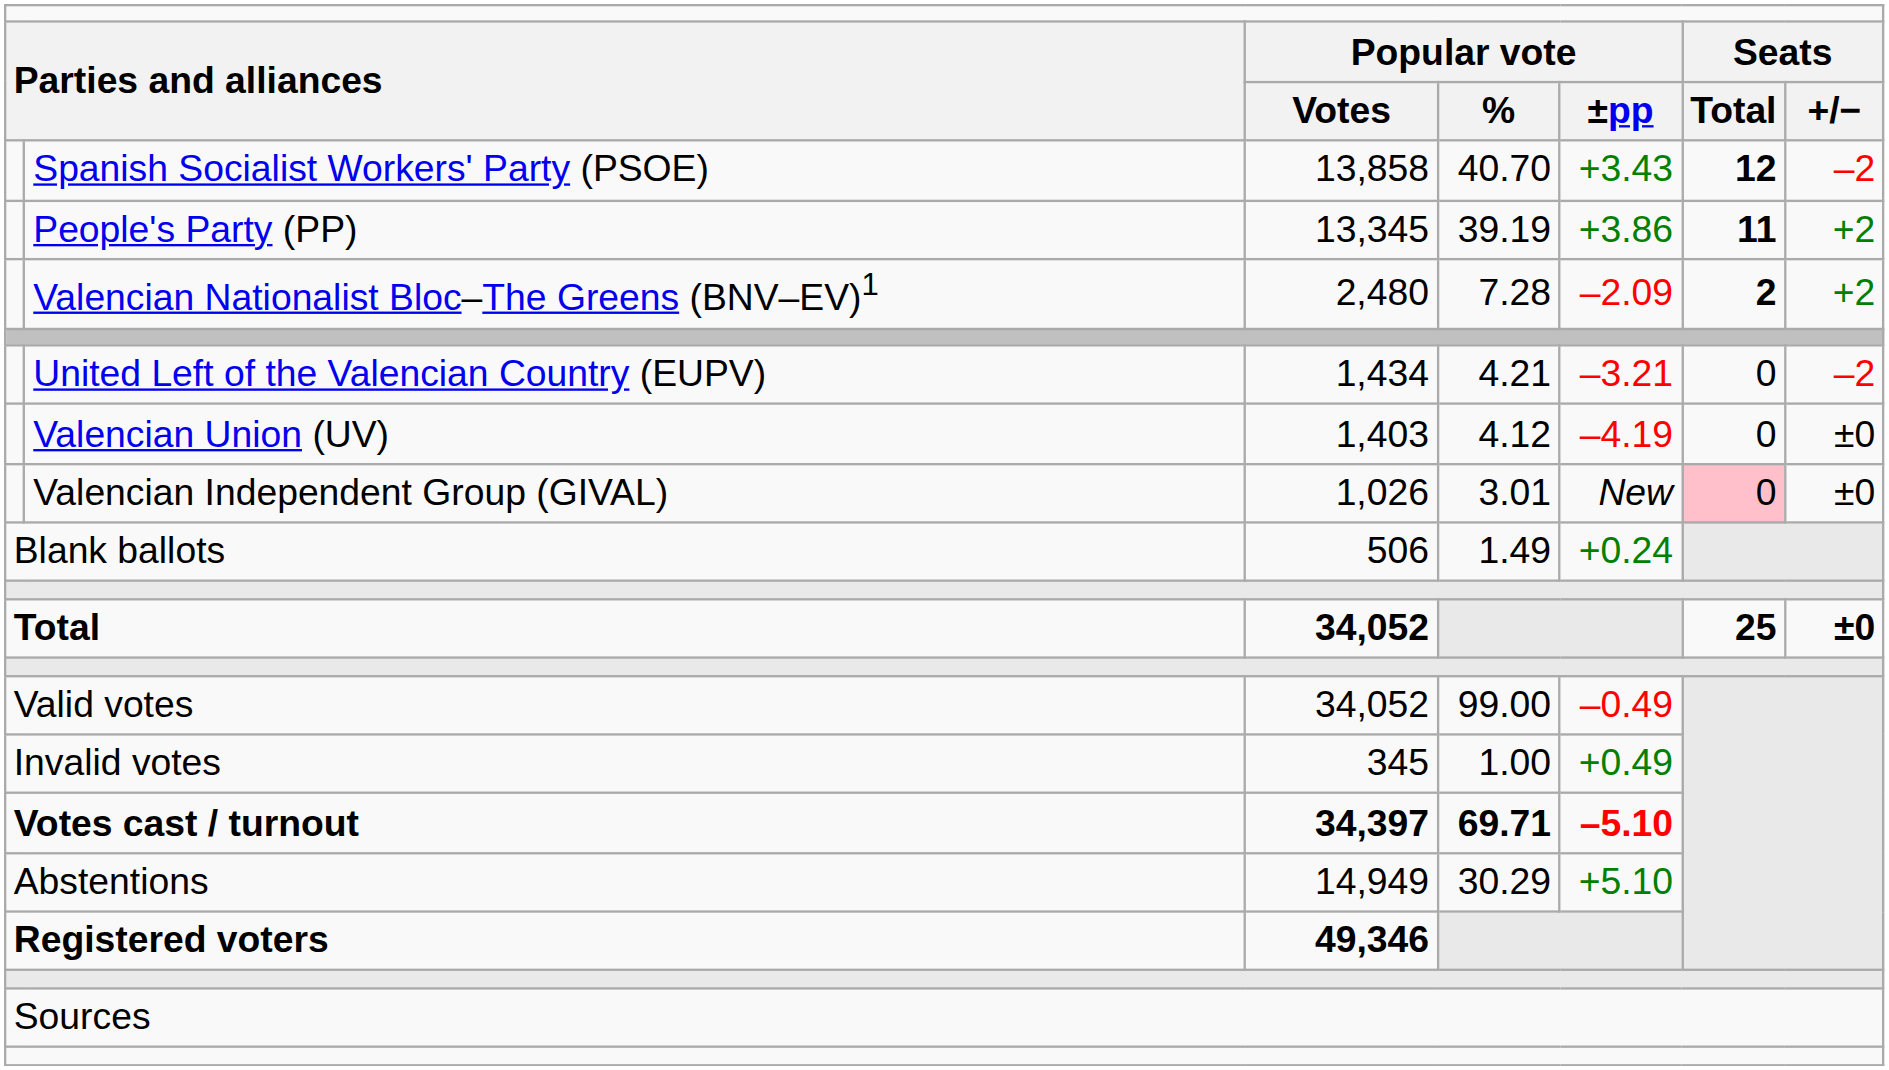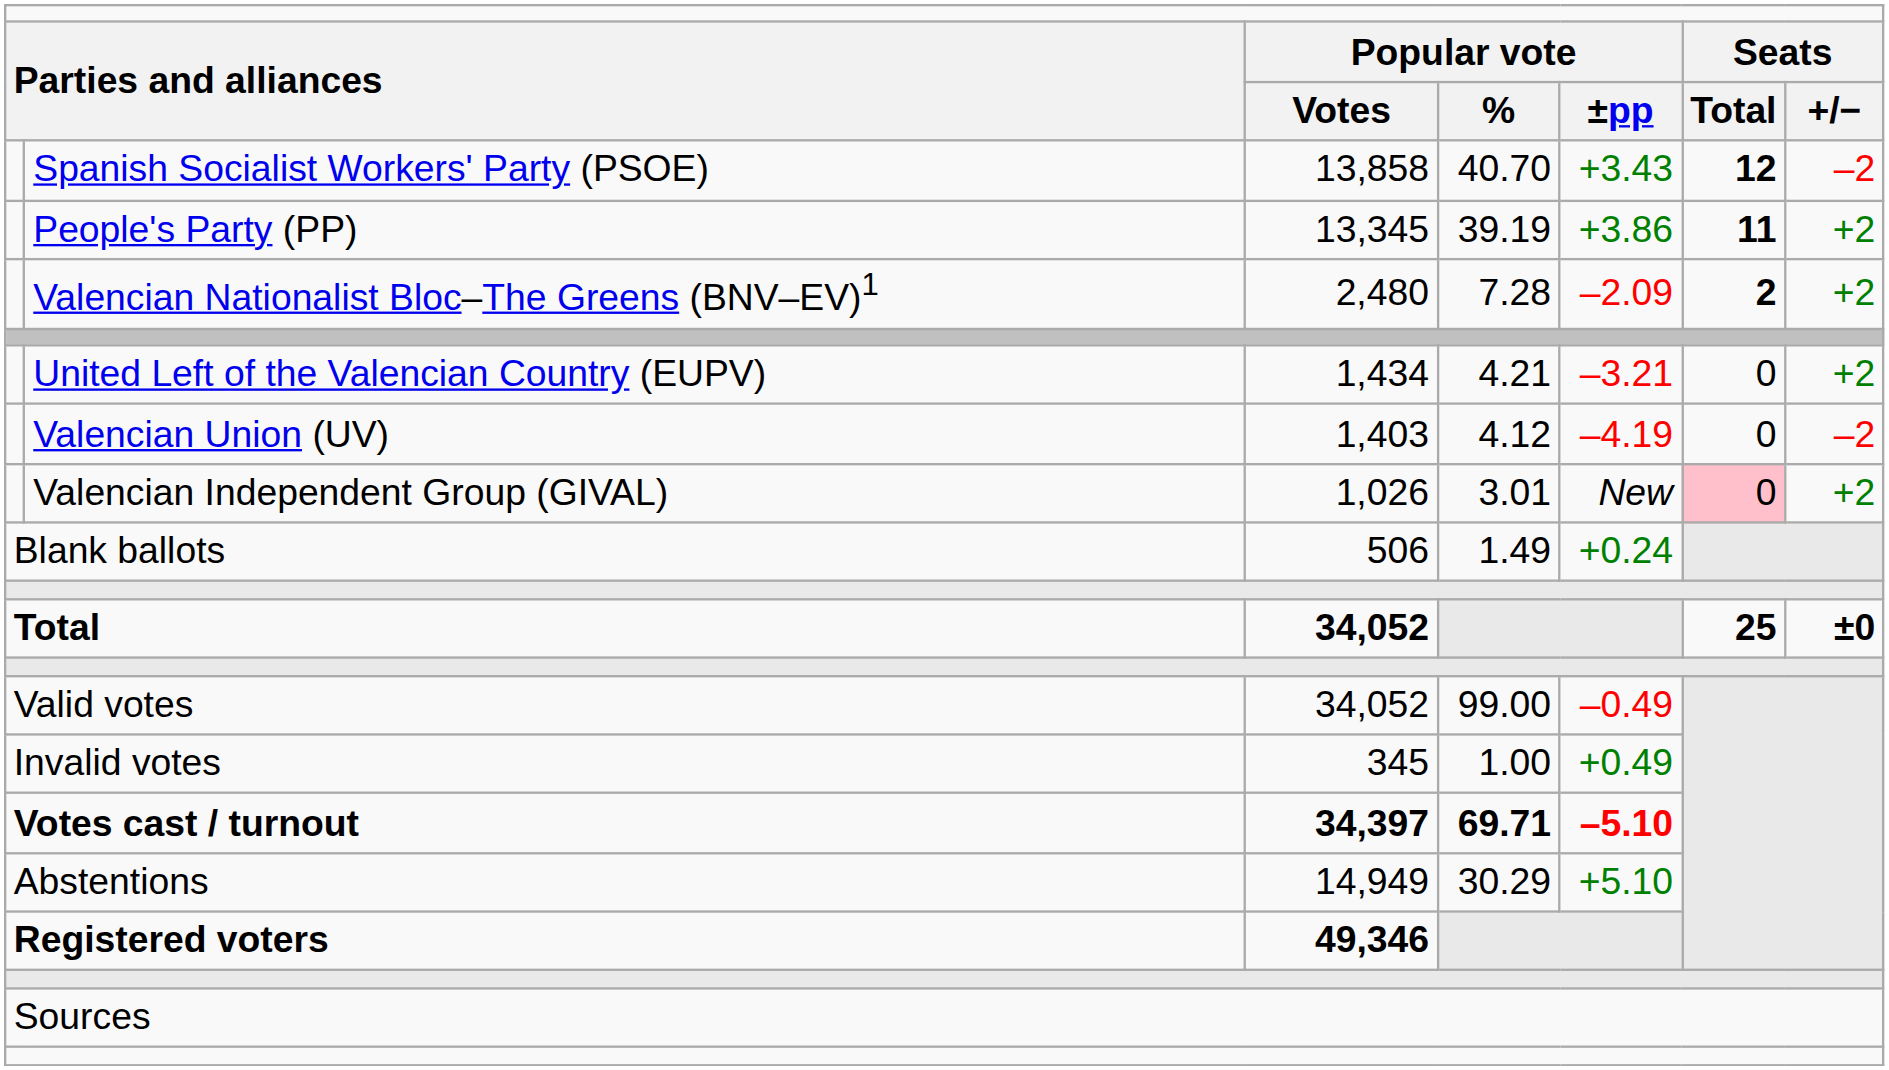(1854, 374) –2 -> (1854, 374) +2
(1855, 433) ±0 -> (1854, 433) –2
(1855, 492) ±0 -> (1854, 492) +2
